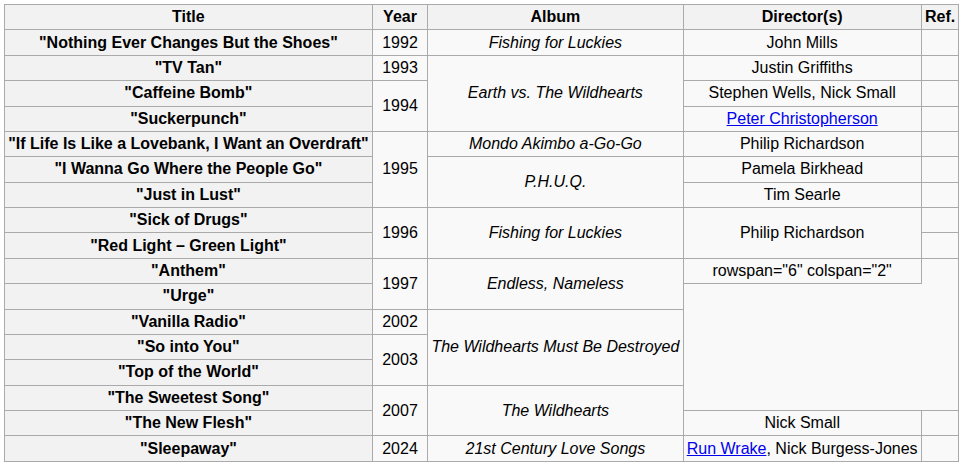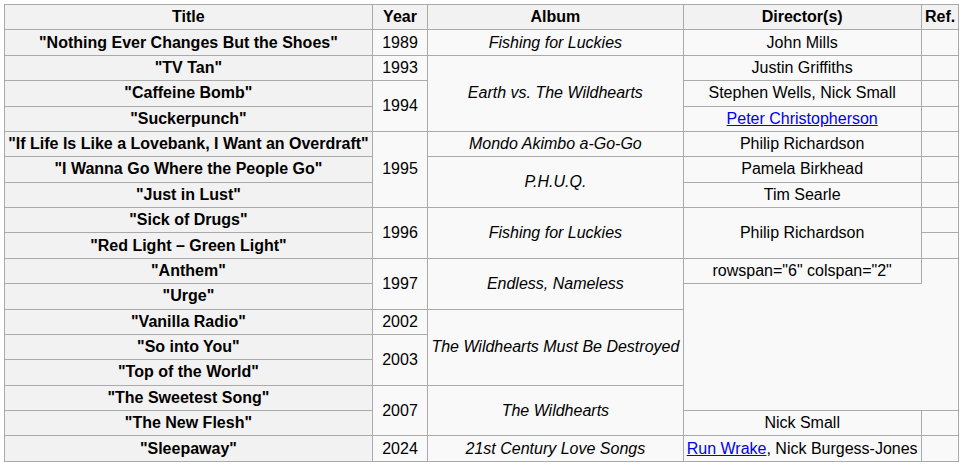(400, 42) 1992 -> (400, 42) 1989
